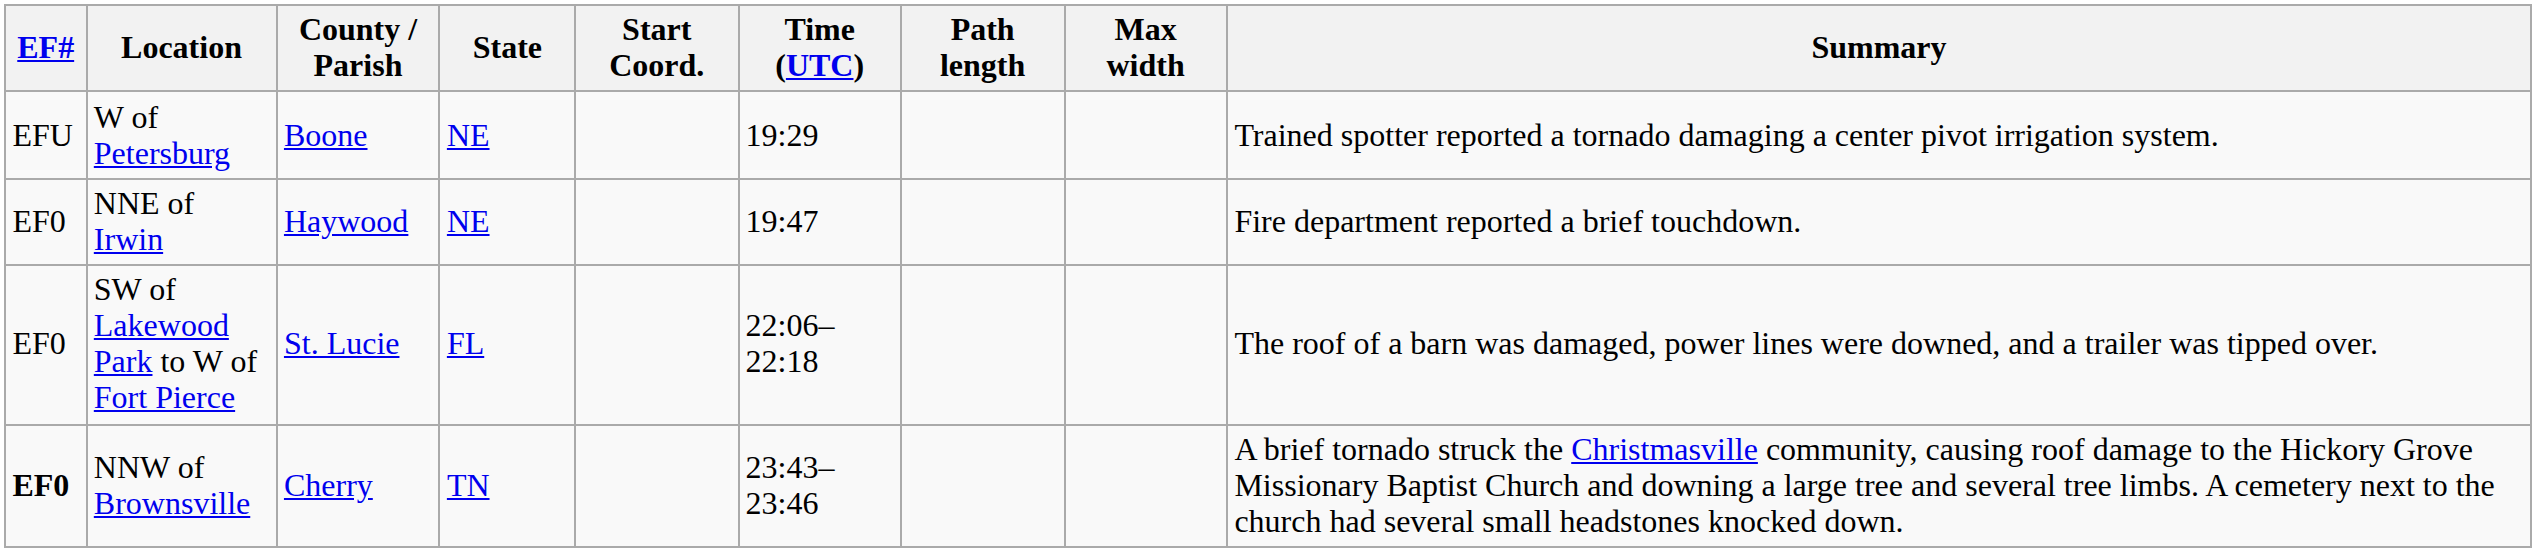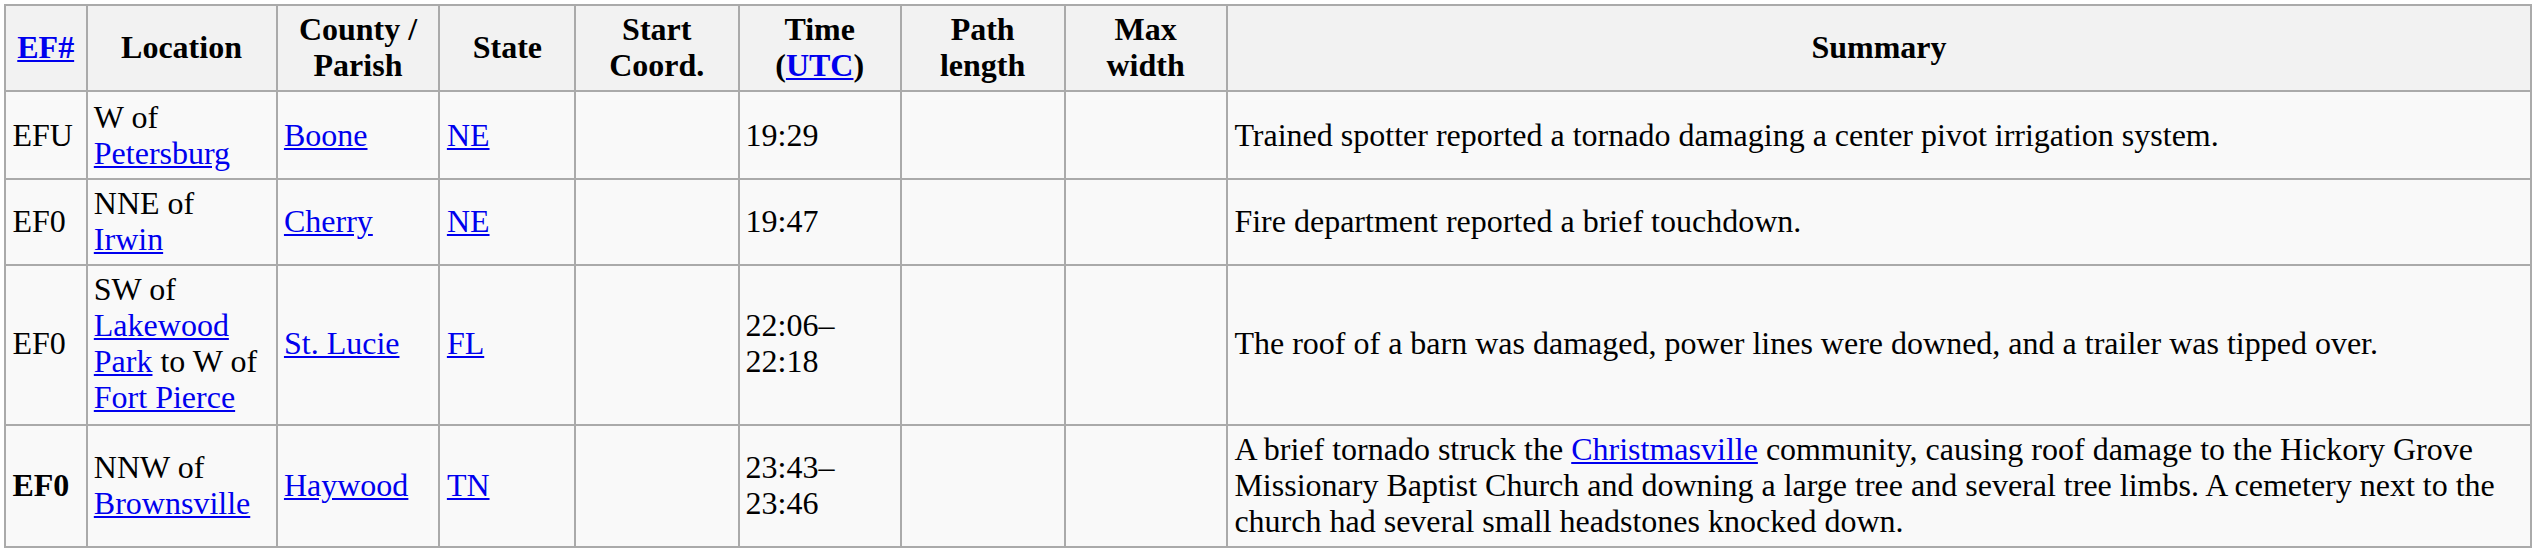(346, 221) Haywood -> (328, 221) Cherry
(328, 484) Cherry -> (346, 484) Haywood
